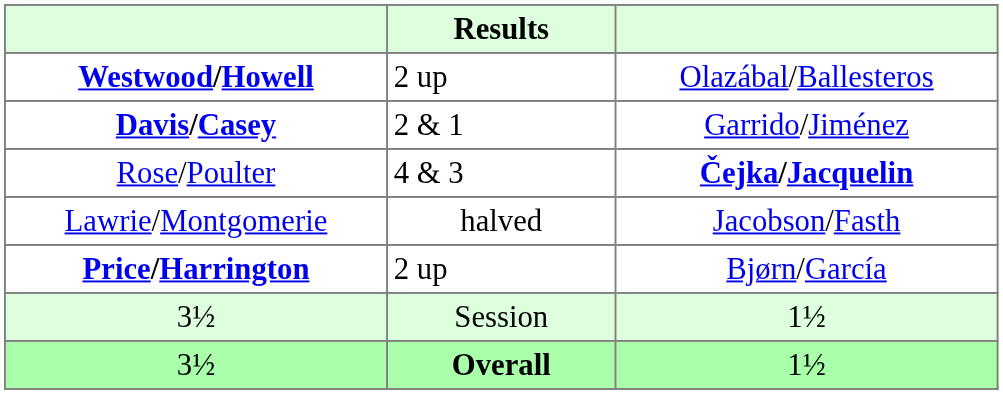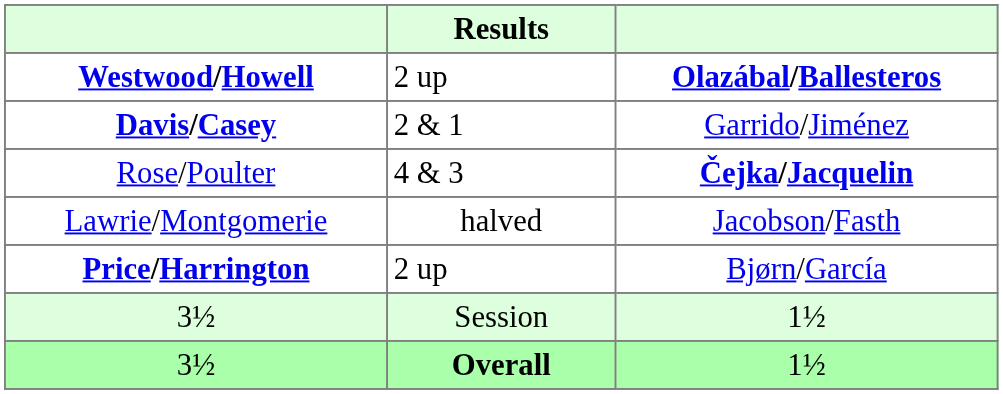(807, 76) normal -> (807, 76) bold
